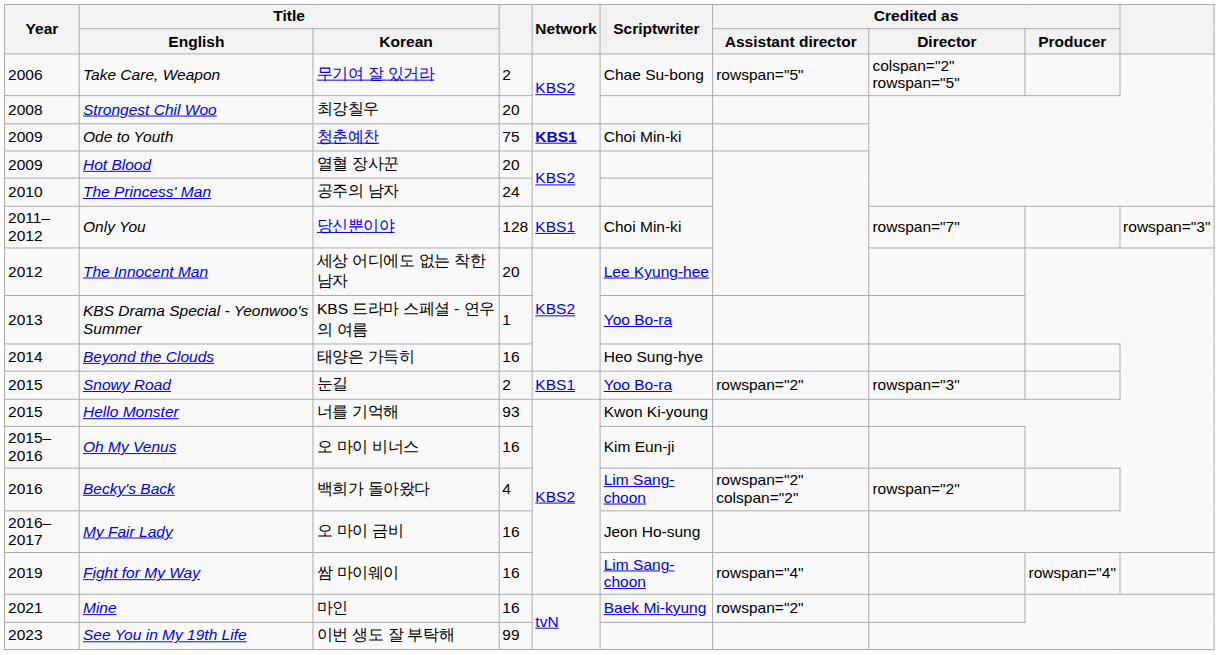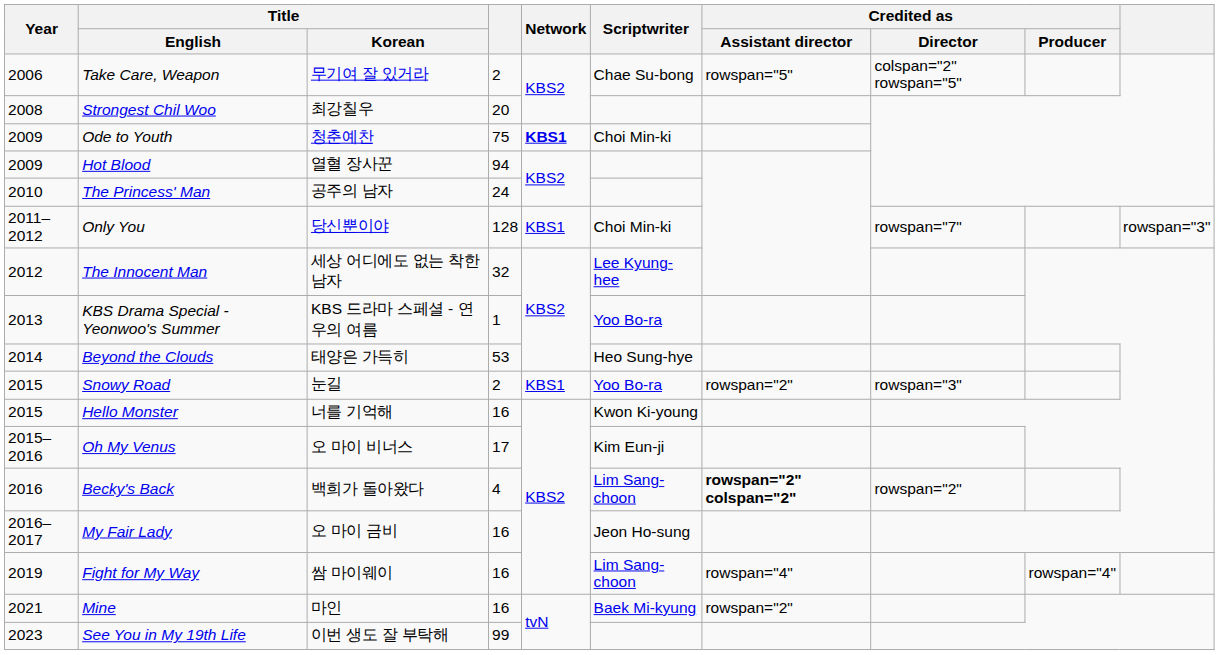(511, 164) 20 -> (501, 164) 94
(511, 271) 20 -> (501, 271) 32
(511, 357) 16 -> (501, 357) 53
(511, 412) 93 -> (501, 412) 16
(511, 447) 16 -> (501, 447) 17
(760, 489) normal -> (754, 489) bold
